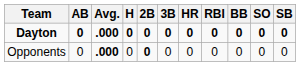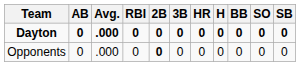columns swapped: (130, 14) <-> (214, 14)
(107, 52) bold -> (107, 52) normal
